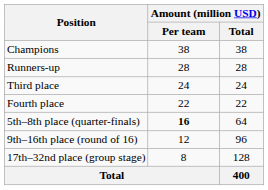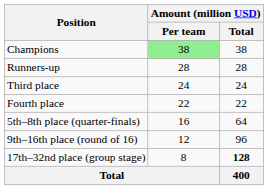(184, 49) no background -> (184, 49) lightgreen background
(184, 121) bold -> (184, 121) normal
(241, 157) normal -> (241, 157) bold
